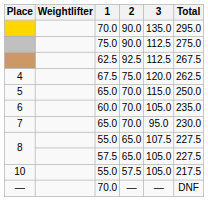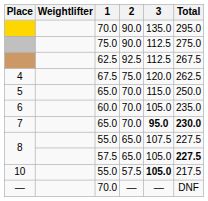(159, 124) normal -> (159, 124) bold
(189, 124) normal -> (189, 124) bold
(189, 156) normal -> (189, 156) bold
(159, 172) normal -> (159, 172) bold
